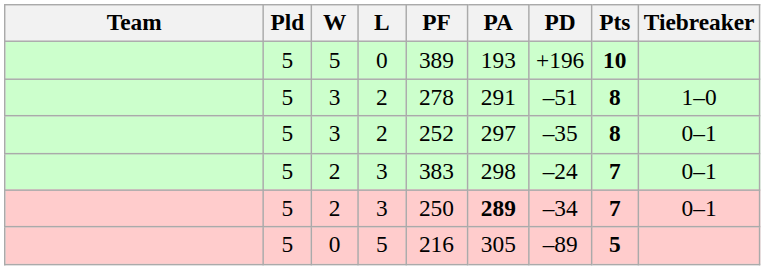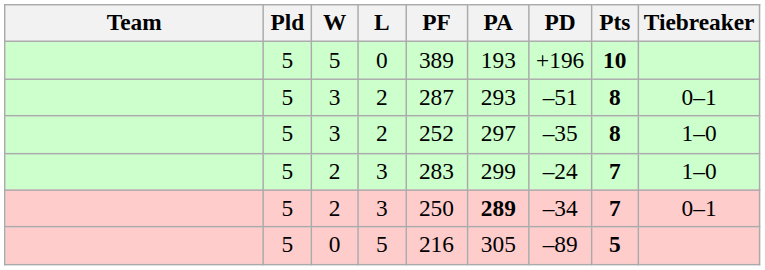(436, 97) 278 -> (436, 97) 287
(498, 97) 291 -> (498, 97) 293
(699, 97) 1–0 -> (699, 97) 0–1
(699, 134) 0–1 -> (699, 134) 1–0
(436, 171) 383 -> (436, 171) 283
(498, 171) 298 -> (498, 171) 299
(699, 171) 0–1 -> (699, 171) 1–0
